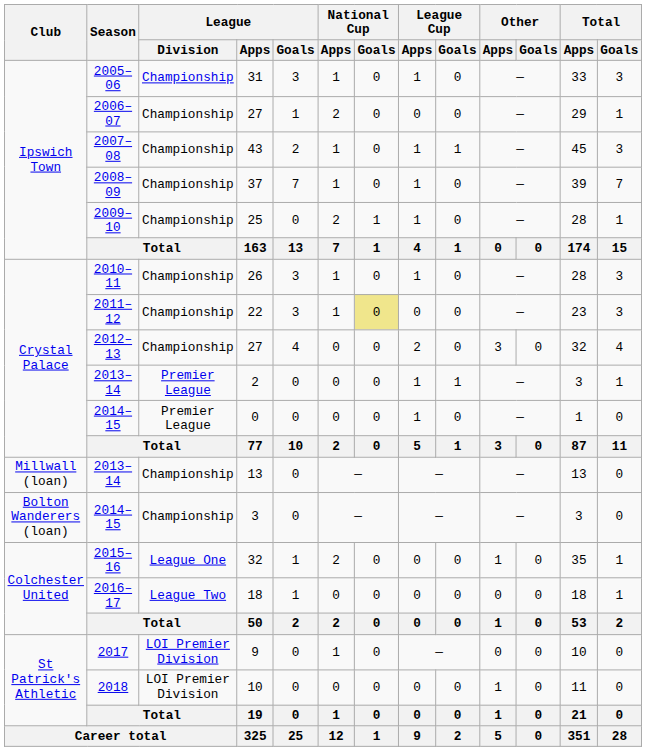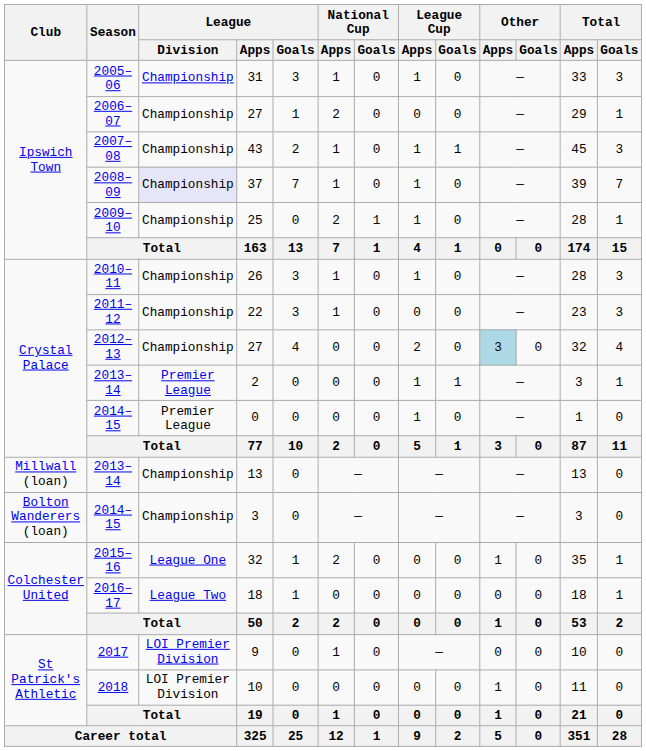(188, 185) no background -> (188, 185) lavender background
(377, 312) khaki background -> (377, 312) no background
(498, 347) no background -> (498, 347) lightblue background
